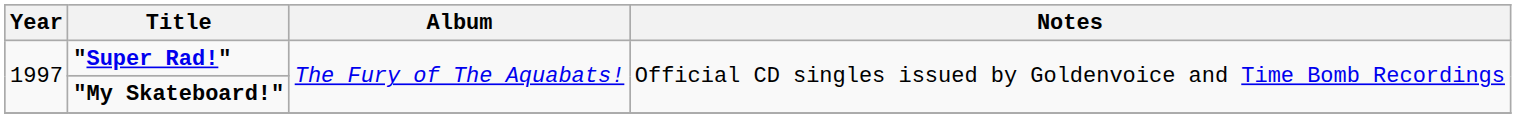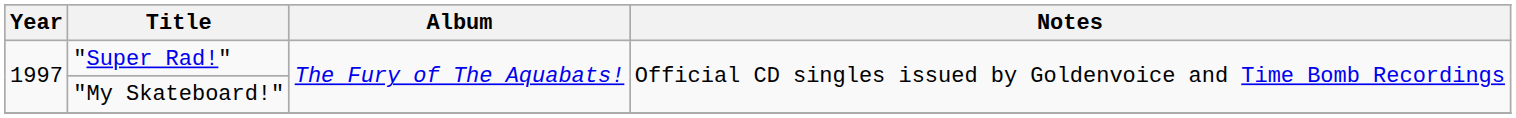(152, 59) bold -> (152, 59) normal
(179, 94) bold -> (179, 94) normal
